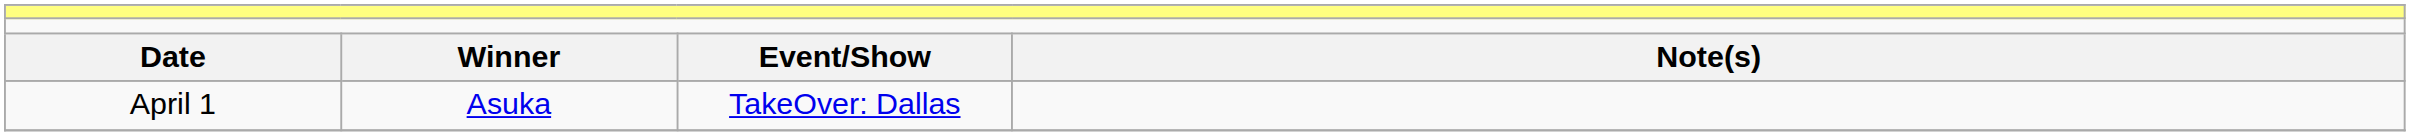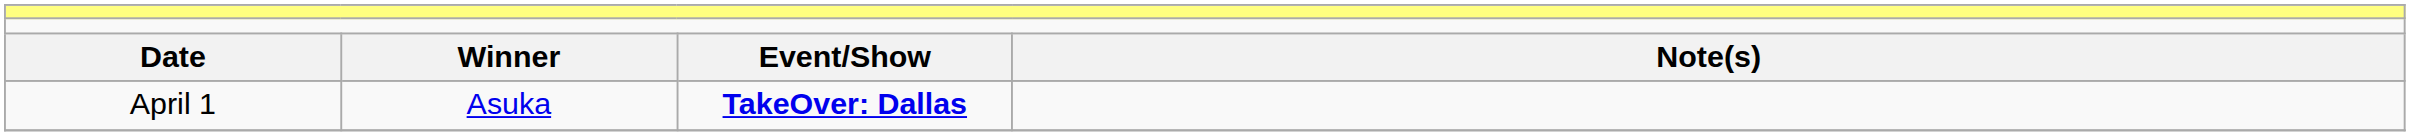(845, 104) normal -> (845, 104) bold
